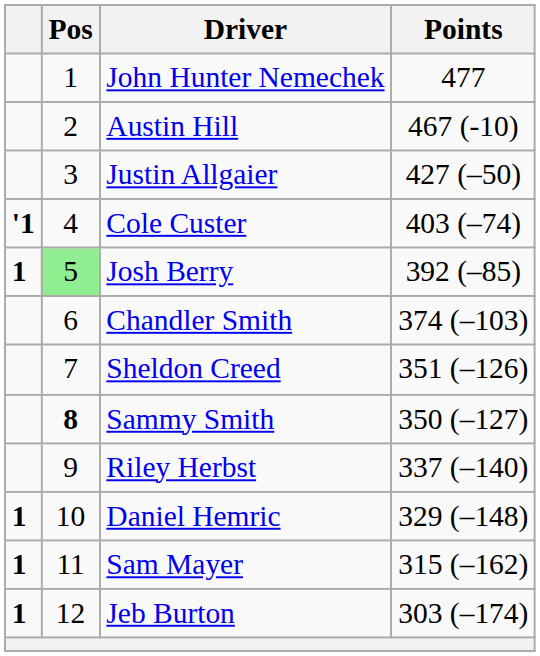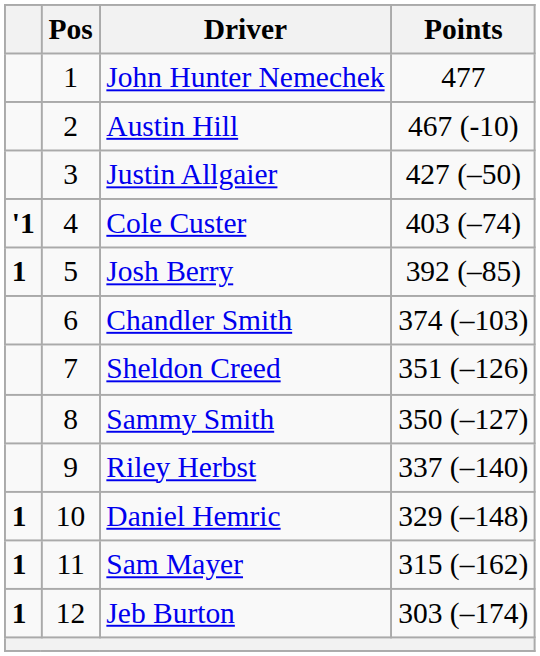(71, 272) lightgreen background -> (71, 272) no background
(71, 417) bold -> (71, 417) normal
